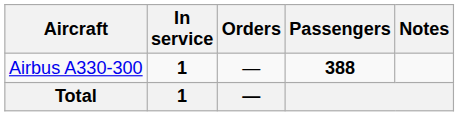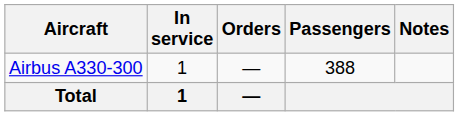(182, 67) bold -> (182, 67) normal
(340, 67) bold -> (340, 67) normal
